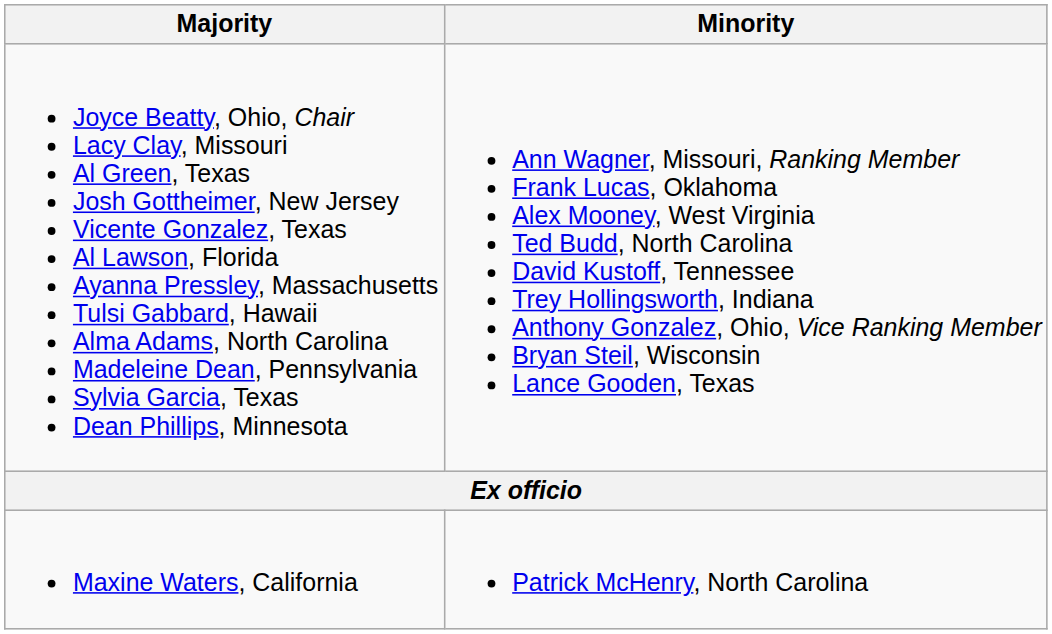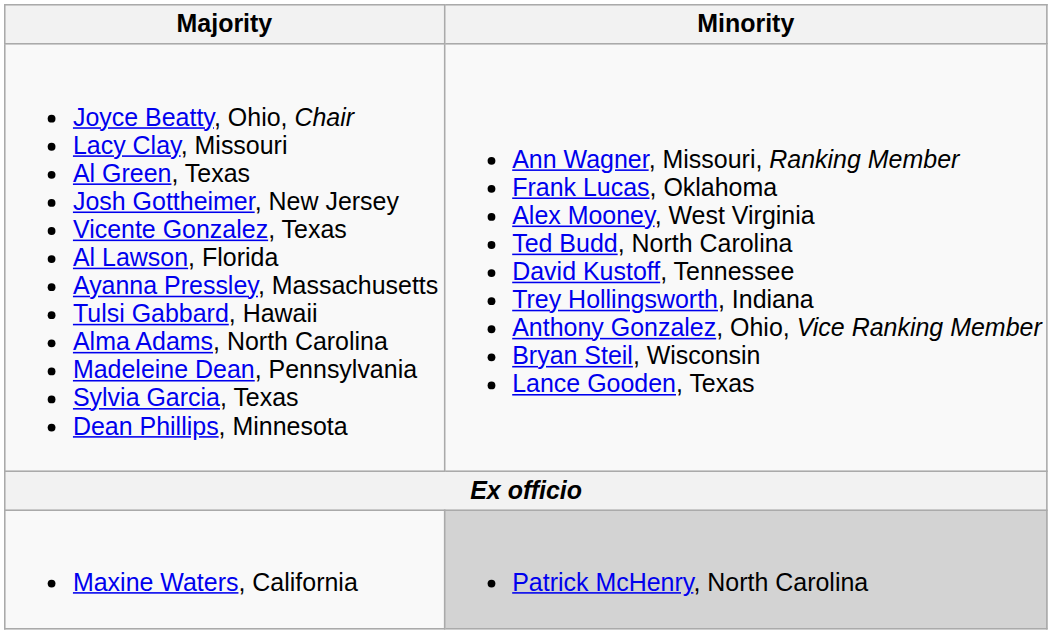(746, 583) no background -> (746, 583) lightgrey background
